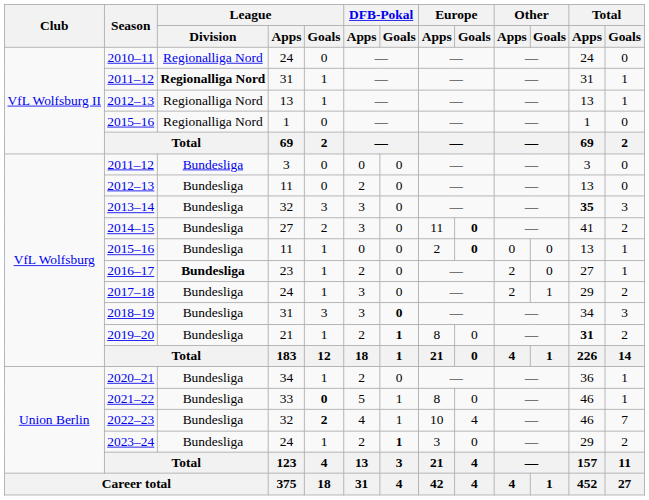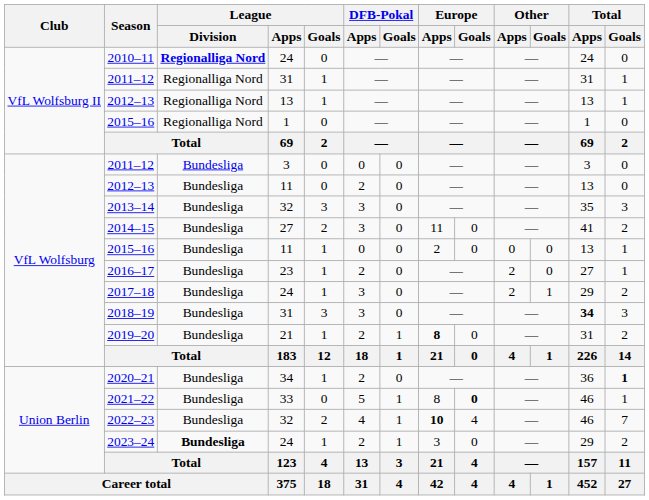(213, 57) normal -> (213, 57) bold
(213, 79) bold -> (213, 79) normal
(587, 206) bold -> (587, 206) normal
(474, 228) bold -> (474, 228) normal
(474, 249) bold -> (474, 249) normal
(213, 270) bold -> (213, 270) normal
(399, 313) bold -> (399, 313) normal
(587, 313) normal -> (587, 313) bold
(399, 334) bold -> (399, 334) normal
(437, 334) normal -> (437, 334) bold
(587, 334) bold -> (587, 334) normal
(625, 377) normal -> (625, 377) bold
(324, 398) bold -> (324, 398) normal
(474, 398) normal -> (474, 398) bold
(324, 420) bold -> (324, 420) normal
(437, 420) normal -> (437, 420) bold
(213, 441) normal -> (213, 441) bold
(399, 441) bold -> (399, 441) normal
